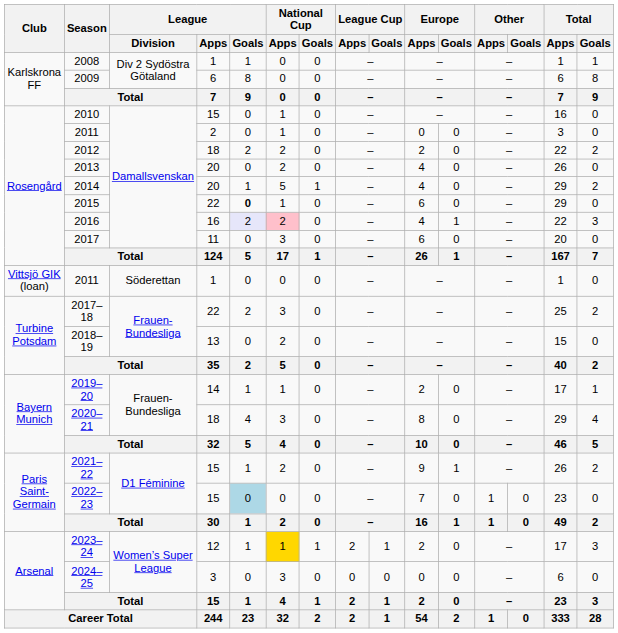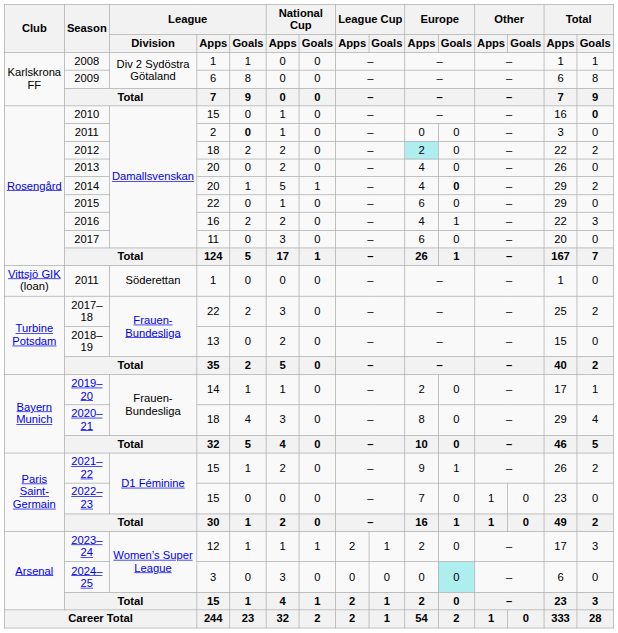(595, 114) normal -> (595, 114) bold
(248, 132) normal -> (248, 132) bold
(422, 150) no background -> (422, 150) paleturquoise background
(456, 185) normal -> (456, 185) bold
(248, 203) bold -> (248, 203) normal
(248, 221) lavender background -> (248, 221) no background
(283, 221) pink background -> (283, 221) no background
(248, 498) lightblue background -> (248, 498) no background
(283, 546) gold background -> (283, 546) no background
(456, 577) no background -> (456, 577) paleturquoise background
